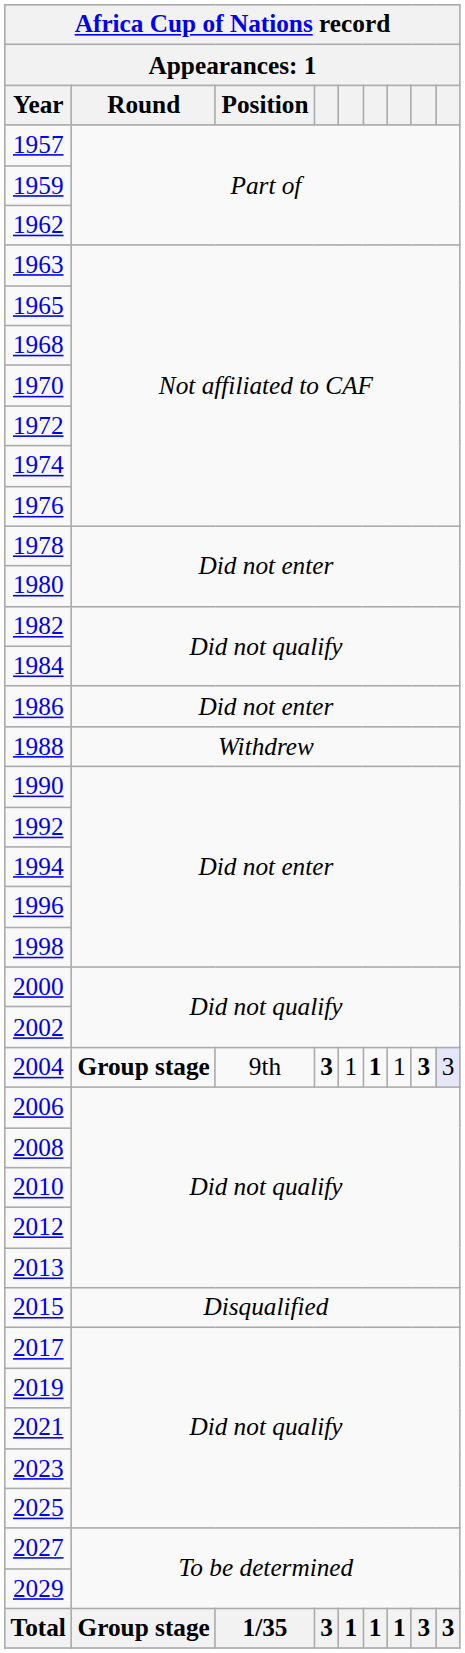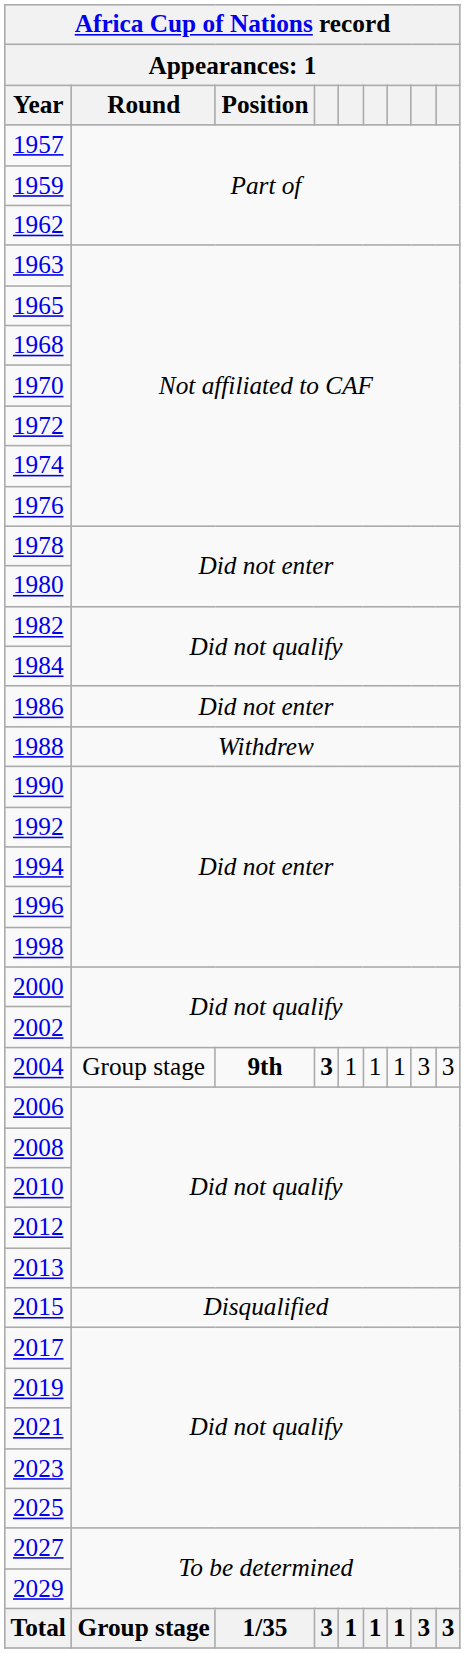(144, 1066) bold -> (144, 1066) normal
(265, 1066) normal -> (265, 1066) bold
(375, 1066) bold -> (375, 1066) normal
(424, 1066) bold -> (424, 1066) normal
(448, 1066) lavender background -> (448, 1066) no background
